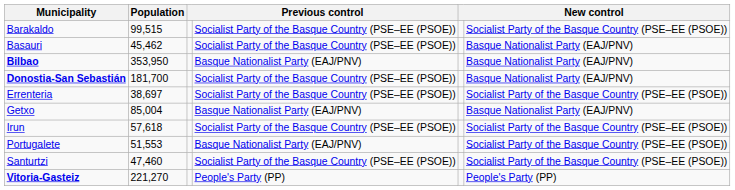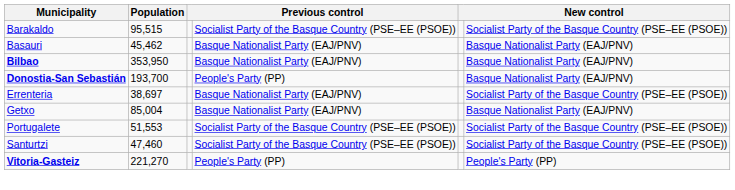(146, 29) 99,515 -> (146, 29) 95,515
(325, 45) Socialist Party of the Basque Country (PSE–EE (PSOE)) -> (278, 45) Basque Nationalist Party (EAJ/PNV)
(149, 78) 181,700 -> (149, 78) 193,700
(325, 78) Socialist Party of the Basque Country (PSE–EE (PSOE)) -> (240, 78) People's Party (PP)
(325, 95) Socialist Party of the Basque Country (PSE–EE (PSOE)) -> (278, 95) Basque Nationalist Party (EAJ/PNV)
- row: (16, 128)
(278, 144) Basque Nationalist Party (EAJ/PNV) -> (325, 128) Socialist Party of the Basque Country (PSE–EE (PSOE))
